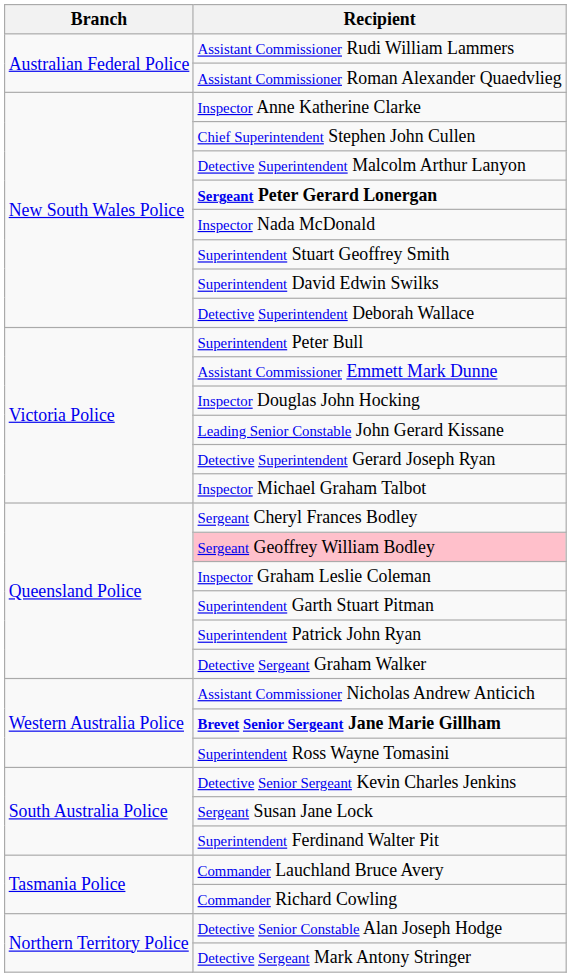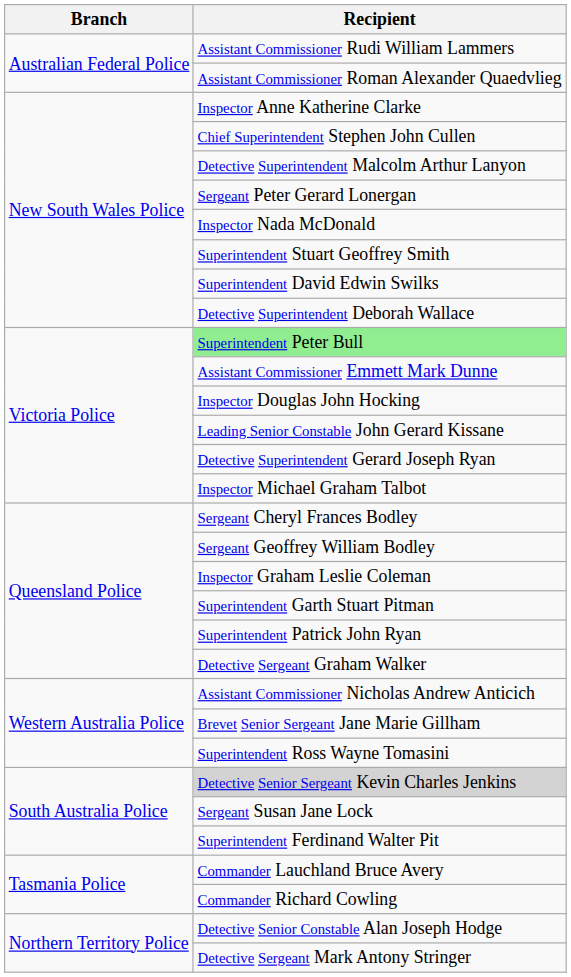(317, 195) bold -> (307, 195) normal
(280, 341) no background -> (280, 341) lightgreen background
(316, 547) pink background -> (316, 547) no background
(349, 723) bold -> (339, 723) normal
(357, 781) no background -> (357, 781) lightgrey background
